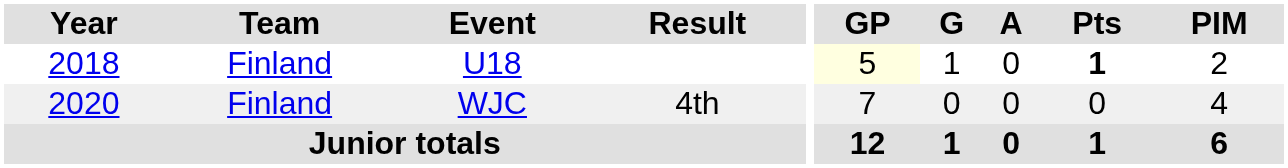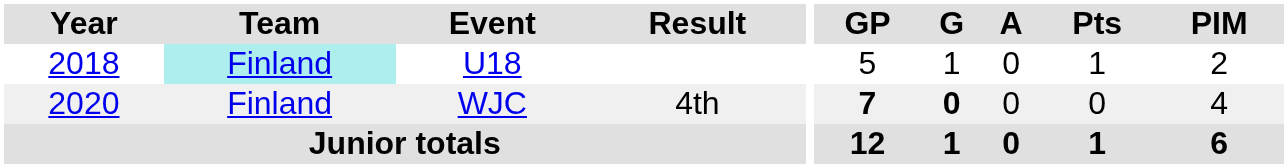(280, 63) no background -> (280, 63) paleturquoise background
(868, 63) lightyellow background -> (868, 63) no background
(1097, 63) bold -> (1097, 63) normal
(868, 103) normal -> (868, 103) bold
(952, 103) normal -> (952, 103) bold
